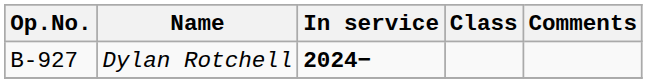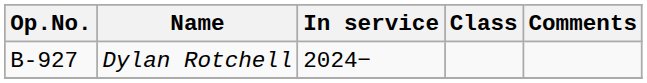(337, 60) bold -> (337, 60) normal
